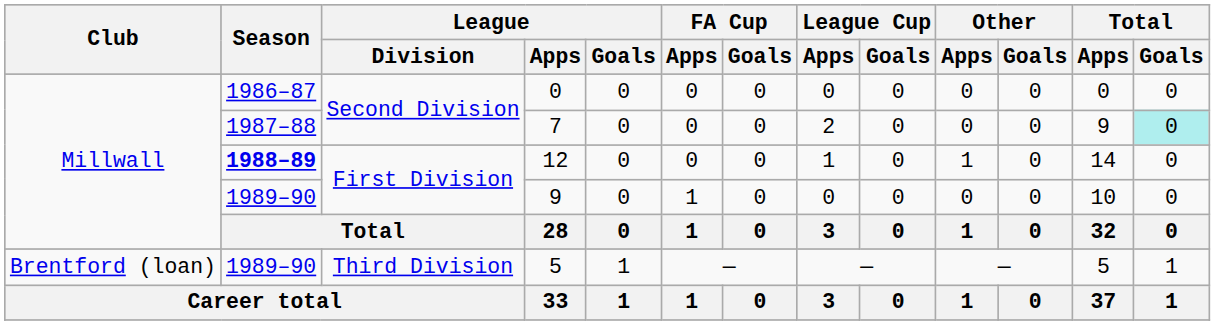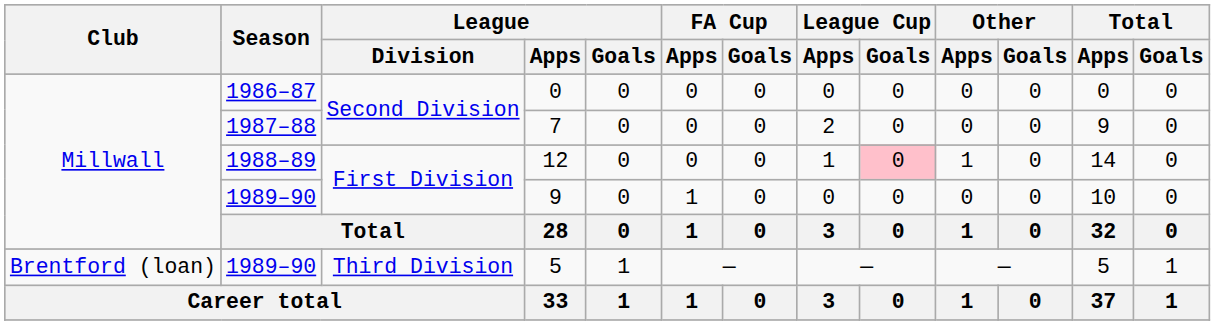(1171, 127) paleturquoise background -> (1171, 127) no background
(271, 162) bold -> (271, 162) normal
(898, 162) no background -> (898, 162) pink background
